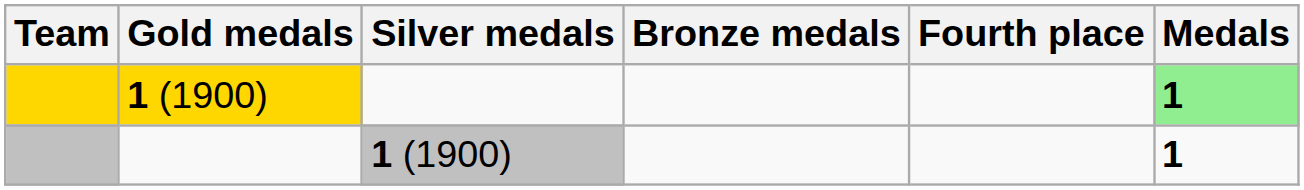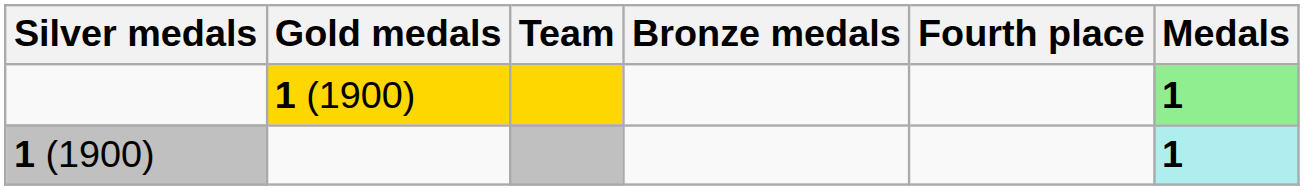columns swapped: (62, 34) <-> (493, 34)
(1173, 154) no background -> (1173, 154) paleturquoise background
